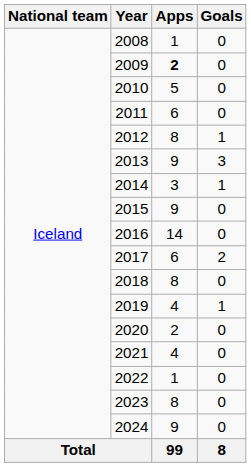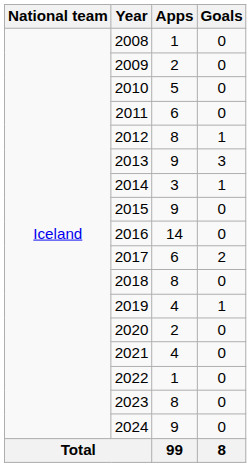(174, 64) bold -> (174, 64) normal
